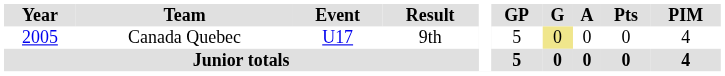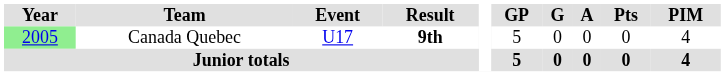(40, 37) no background -> (40, 37) lightgreen background
(430, 37) normal -> (430, 37) bold
(557, 37) khaki background -> (557, 37) no background
